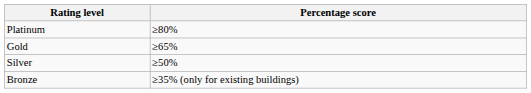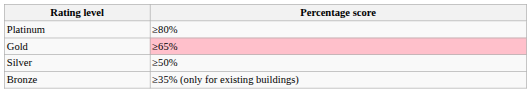(165, 46) no background -> (165, 46) pink background
